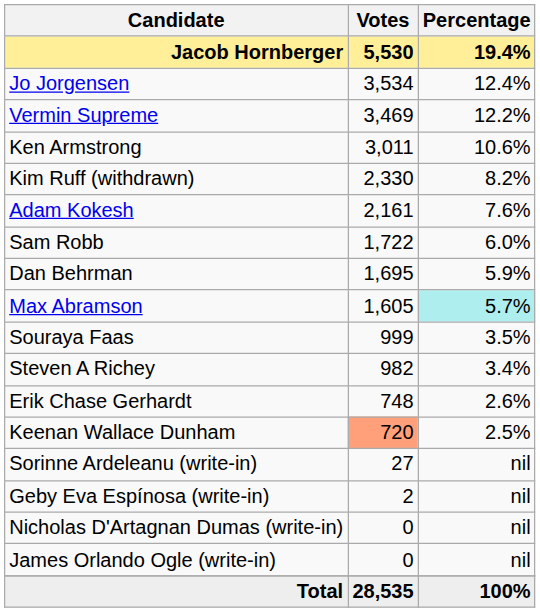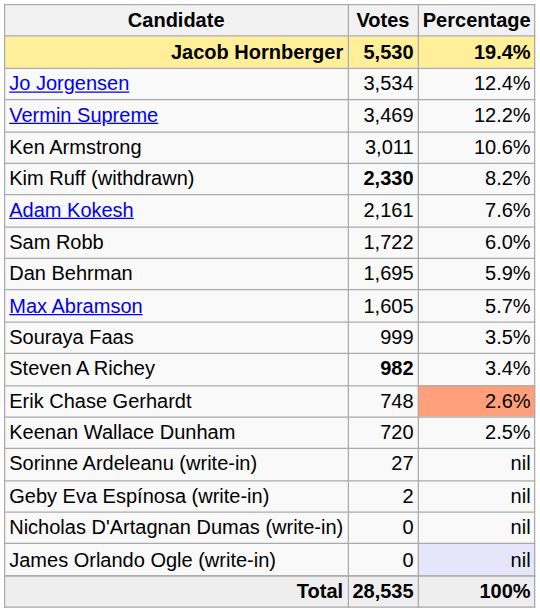(389, 178) normal -> (389, 178) bold
(508, 305) paleturquoise background -> (508, 305) no background
(397, 369) normal -> (397, 369) bold
(508, 400) no background -> (508, 400) lightsalmon background
(397, 432) lightsalmon background -> (397, 432) no background
(521, 559) no background -> (521, 559) lavender background
